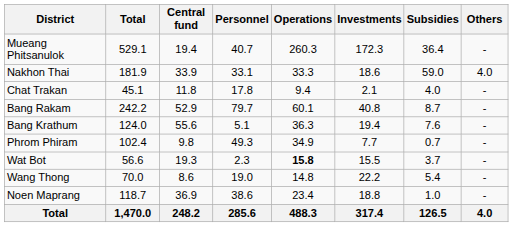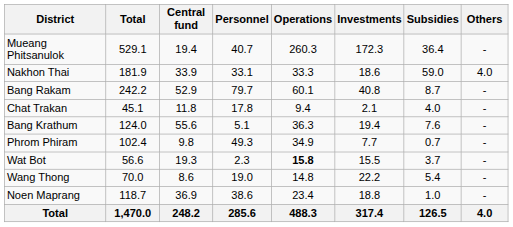rows swapped: (37, 90) <-> (39, 108)
